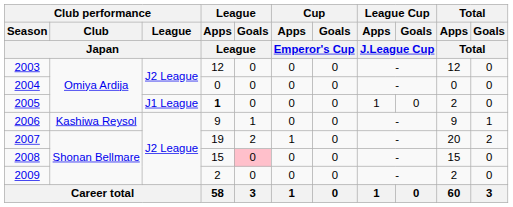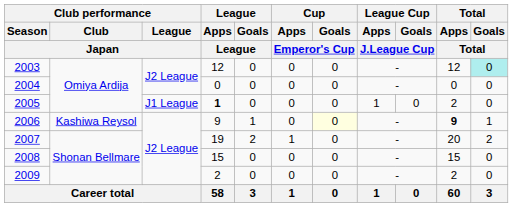(489, 67) no background -> (489, 67) paleturquoise background
(335, 121) no background -> (335, 121) lightyellow background
(454, 121) normal -> (454, 121) bold
(253, 157) pink background -> (253, 157) no background
